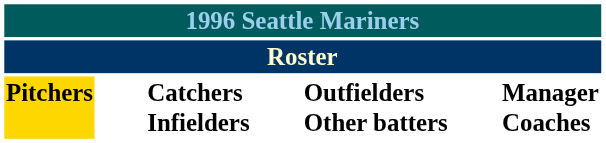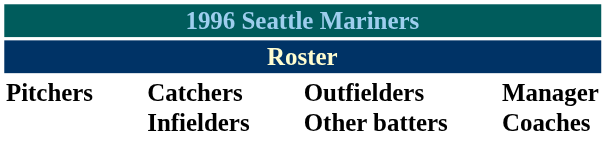(49, 92) gold background -> (49, 92) no background
